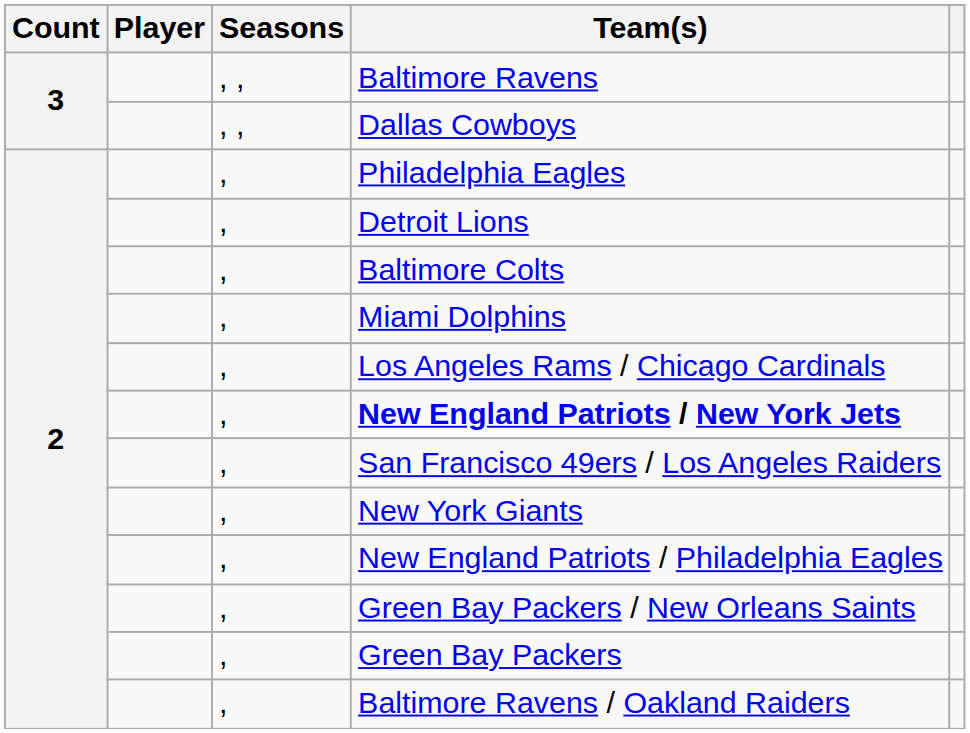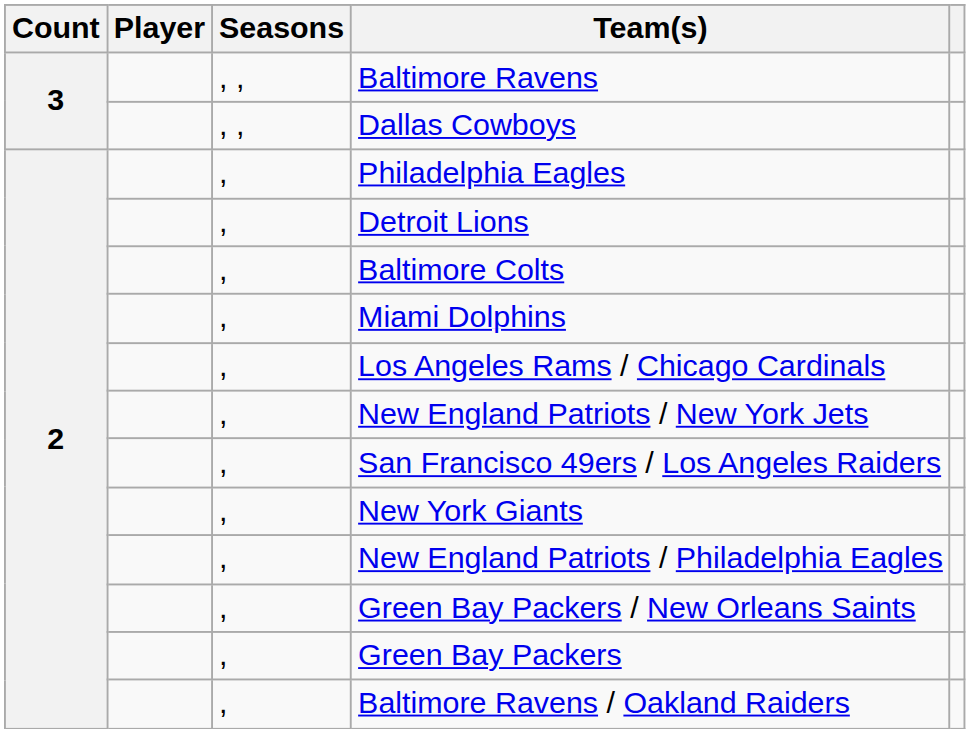(630, 414) bold -> (613, 414) normal
